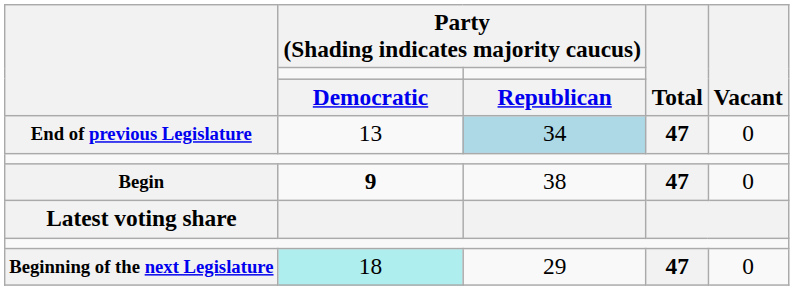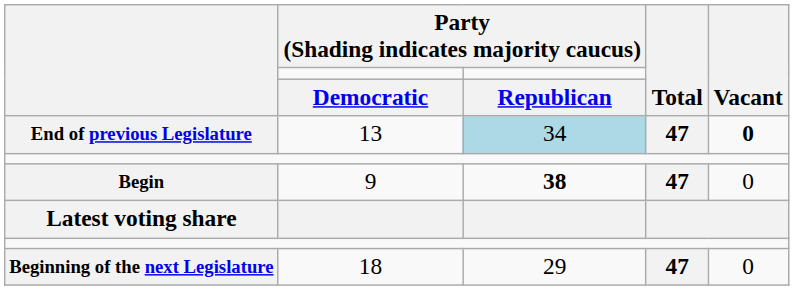(748, 134) normal -> (748, 134) bold
(371, 181) bold -> (371, 181) normal
(555, 181) normal -> (555, 181) bold
(371, 266) paleturquoise background -> (371, 266) no background
